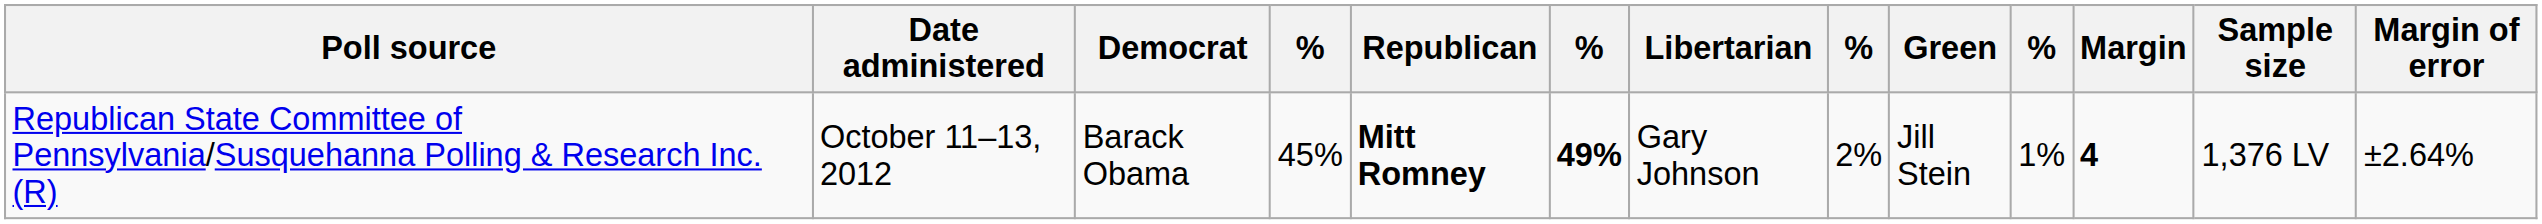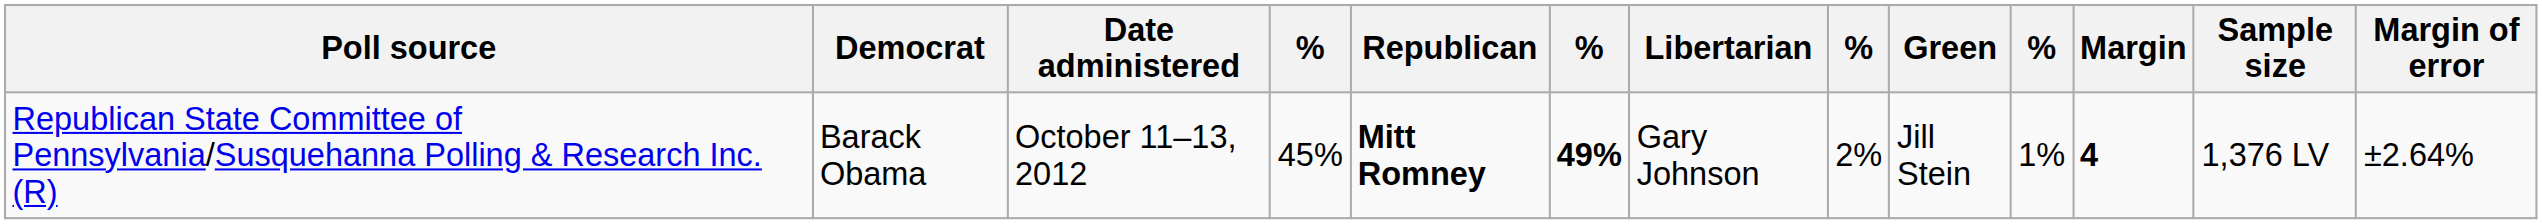columns swapped: (944, 48) <-> (1173, 48)
